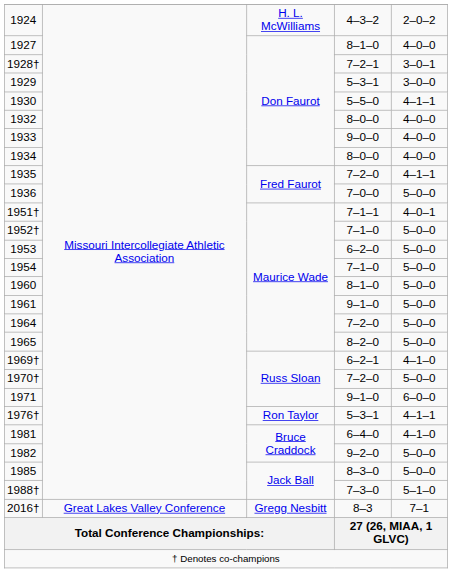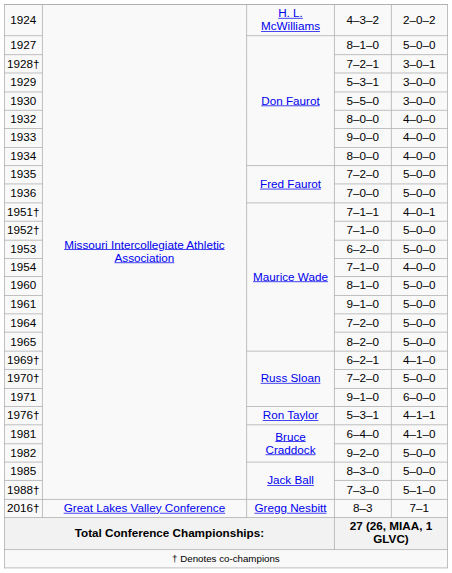(419, 45) 4–0–0 -> (419, 45) 5–0–0
(419, 100) 4–1–1 -> (419, 100) 3–0–0
(419, 175) 4–1–1 -> (419, 175) 5–0–0
(419, 267) 5–0–0 -> (419, 267) 4–0–0
